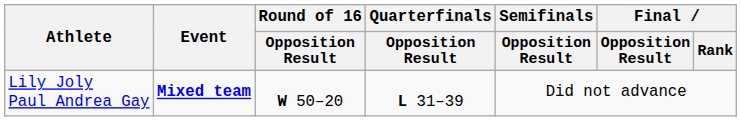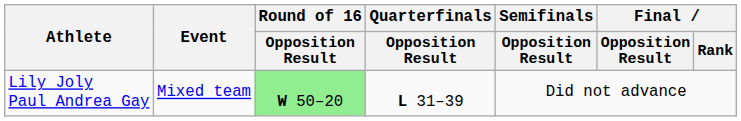(204, 93) bold -> (204, 93) normal
(310, 102) no background -> (310, 102) lightgreen background
